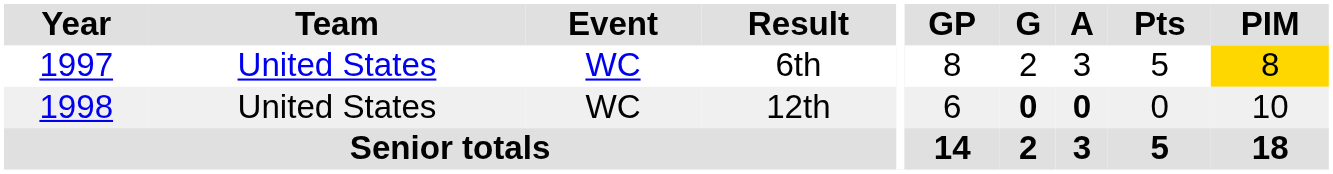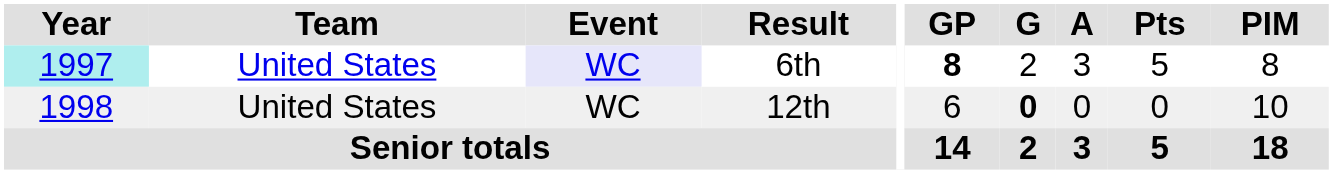(76, 65) no background -> (76, 65) paleturquoise background
(613, 65) no background -> (613, 65) lavender background
(952, 65) normal -> (952, 65) bold
(1270, 65) gold background -> (1270, 65) no background
(1082, 106) bold -> (1082, 106) normal
